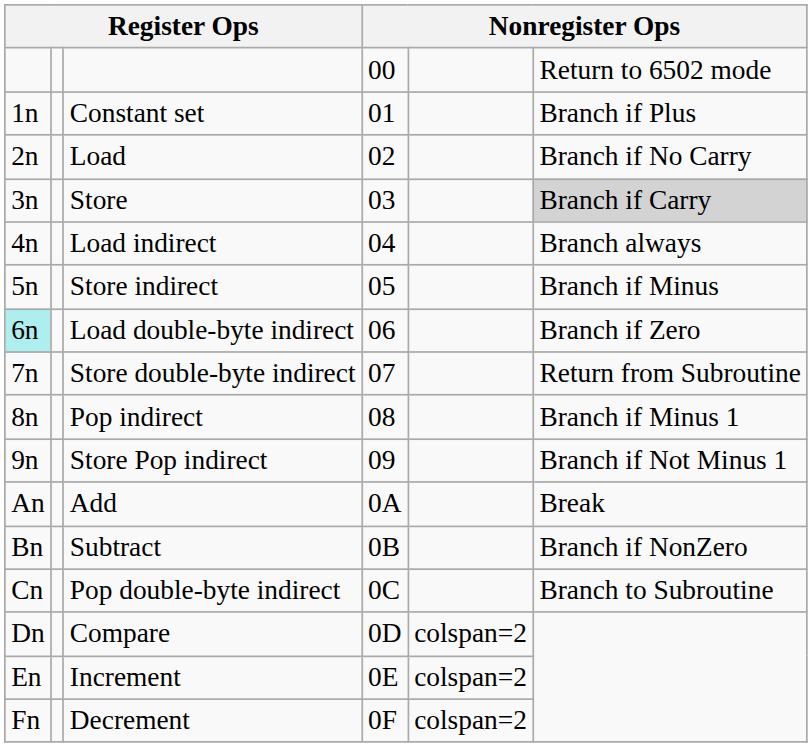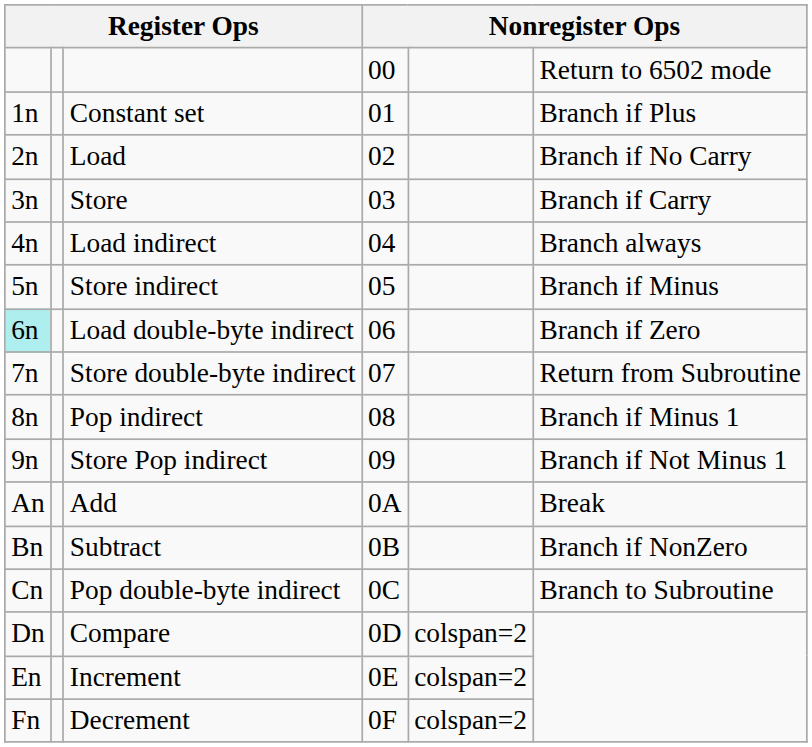(625, 199) lightgrey background -> (625, 199) no background
